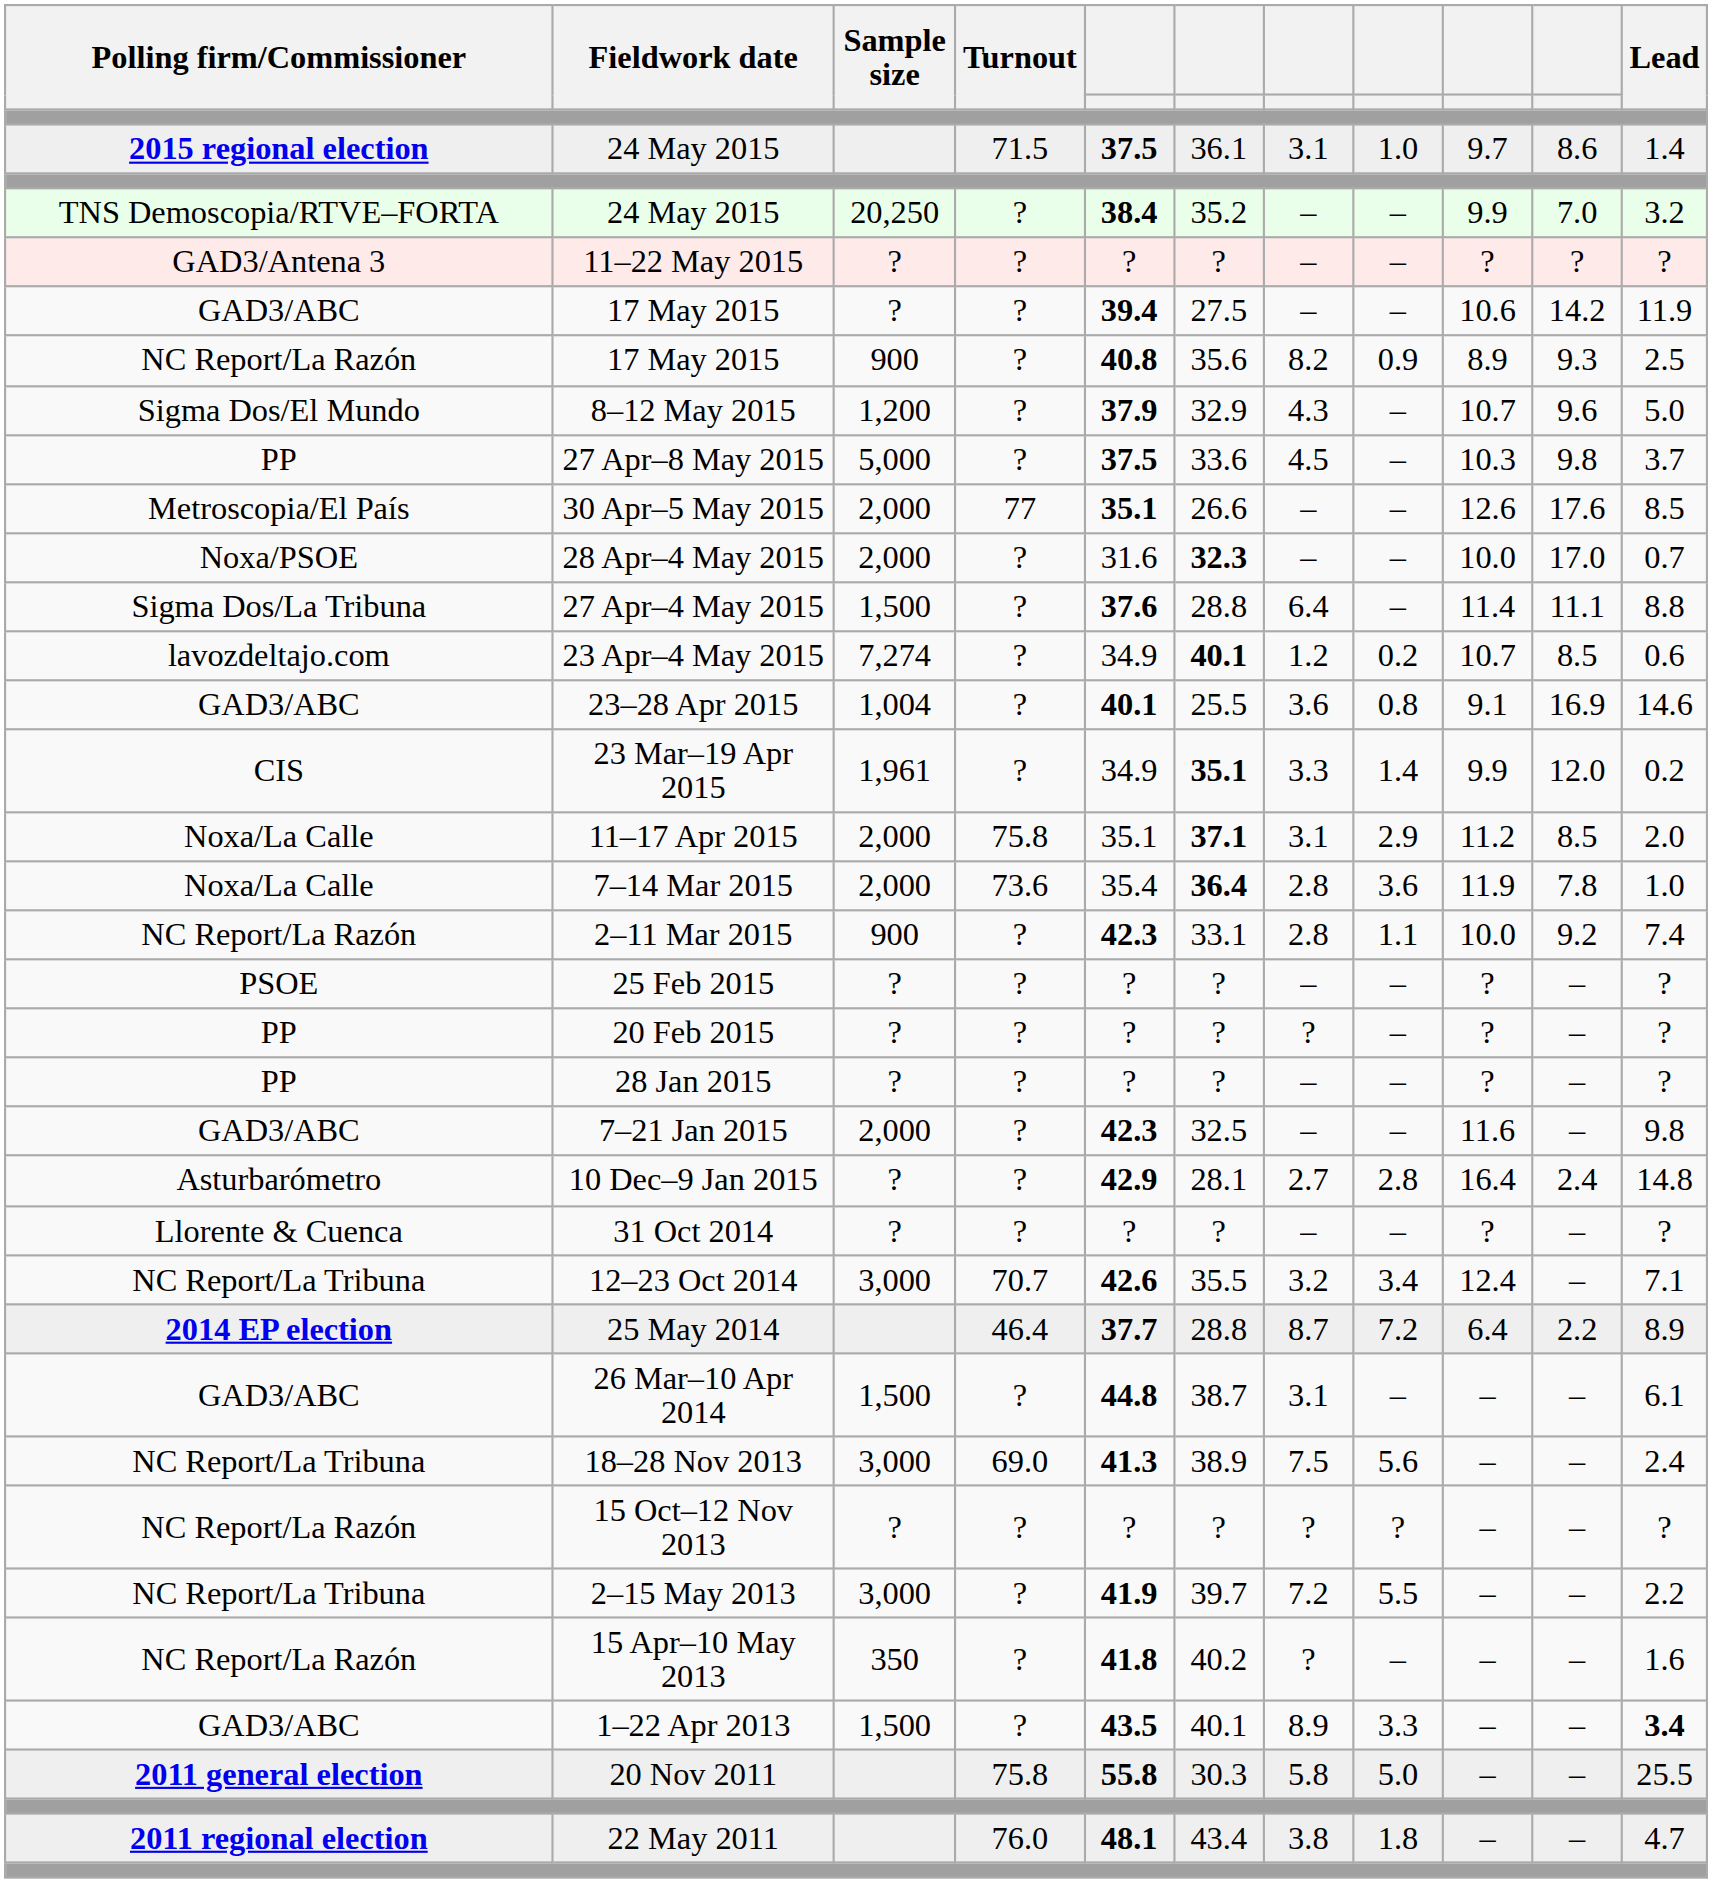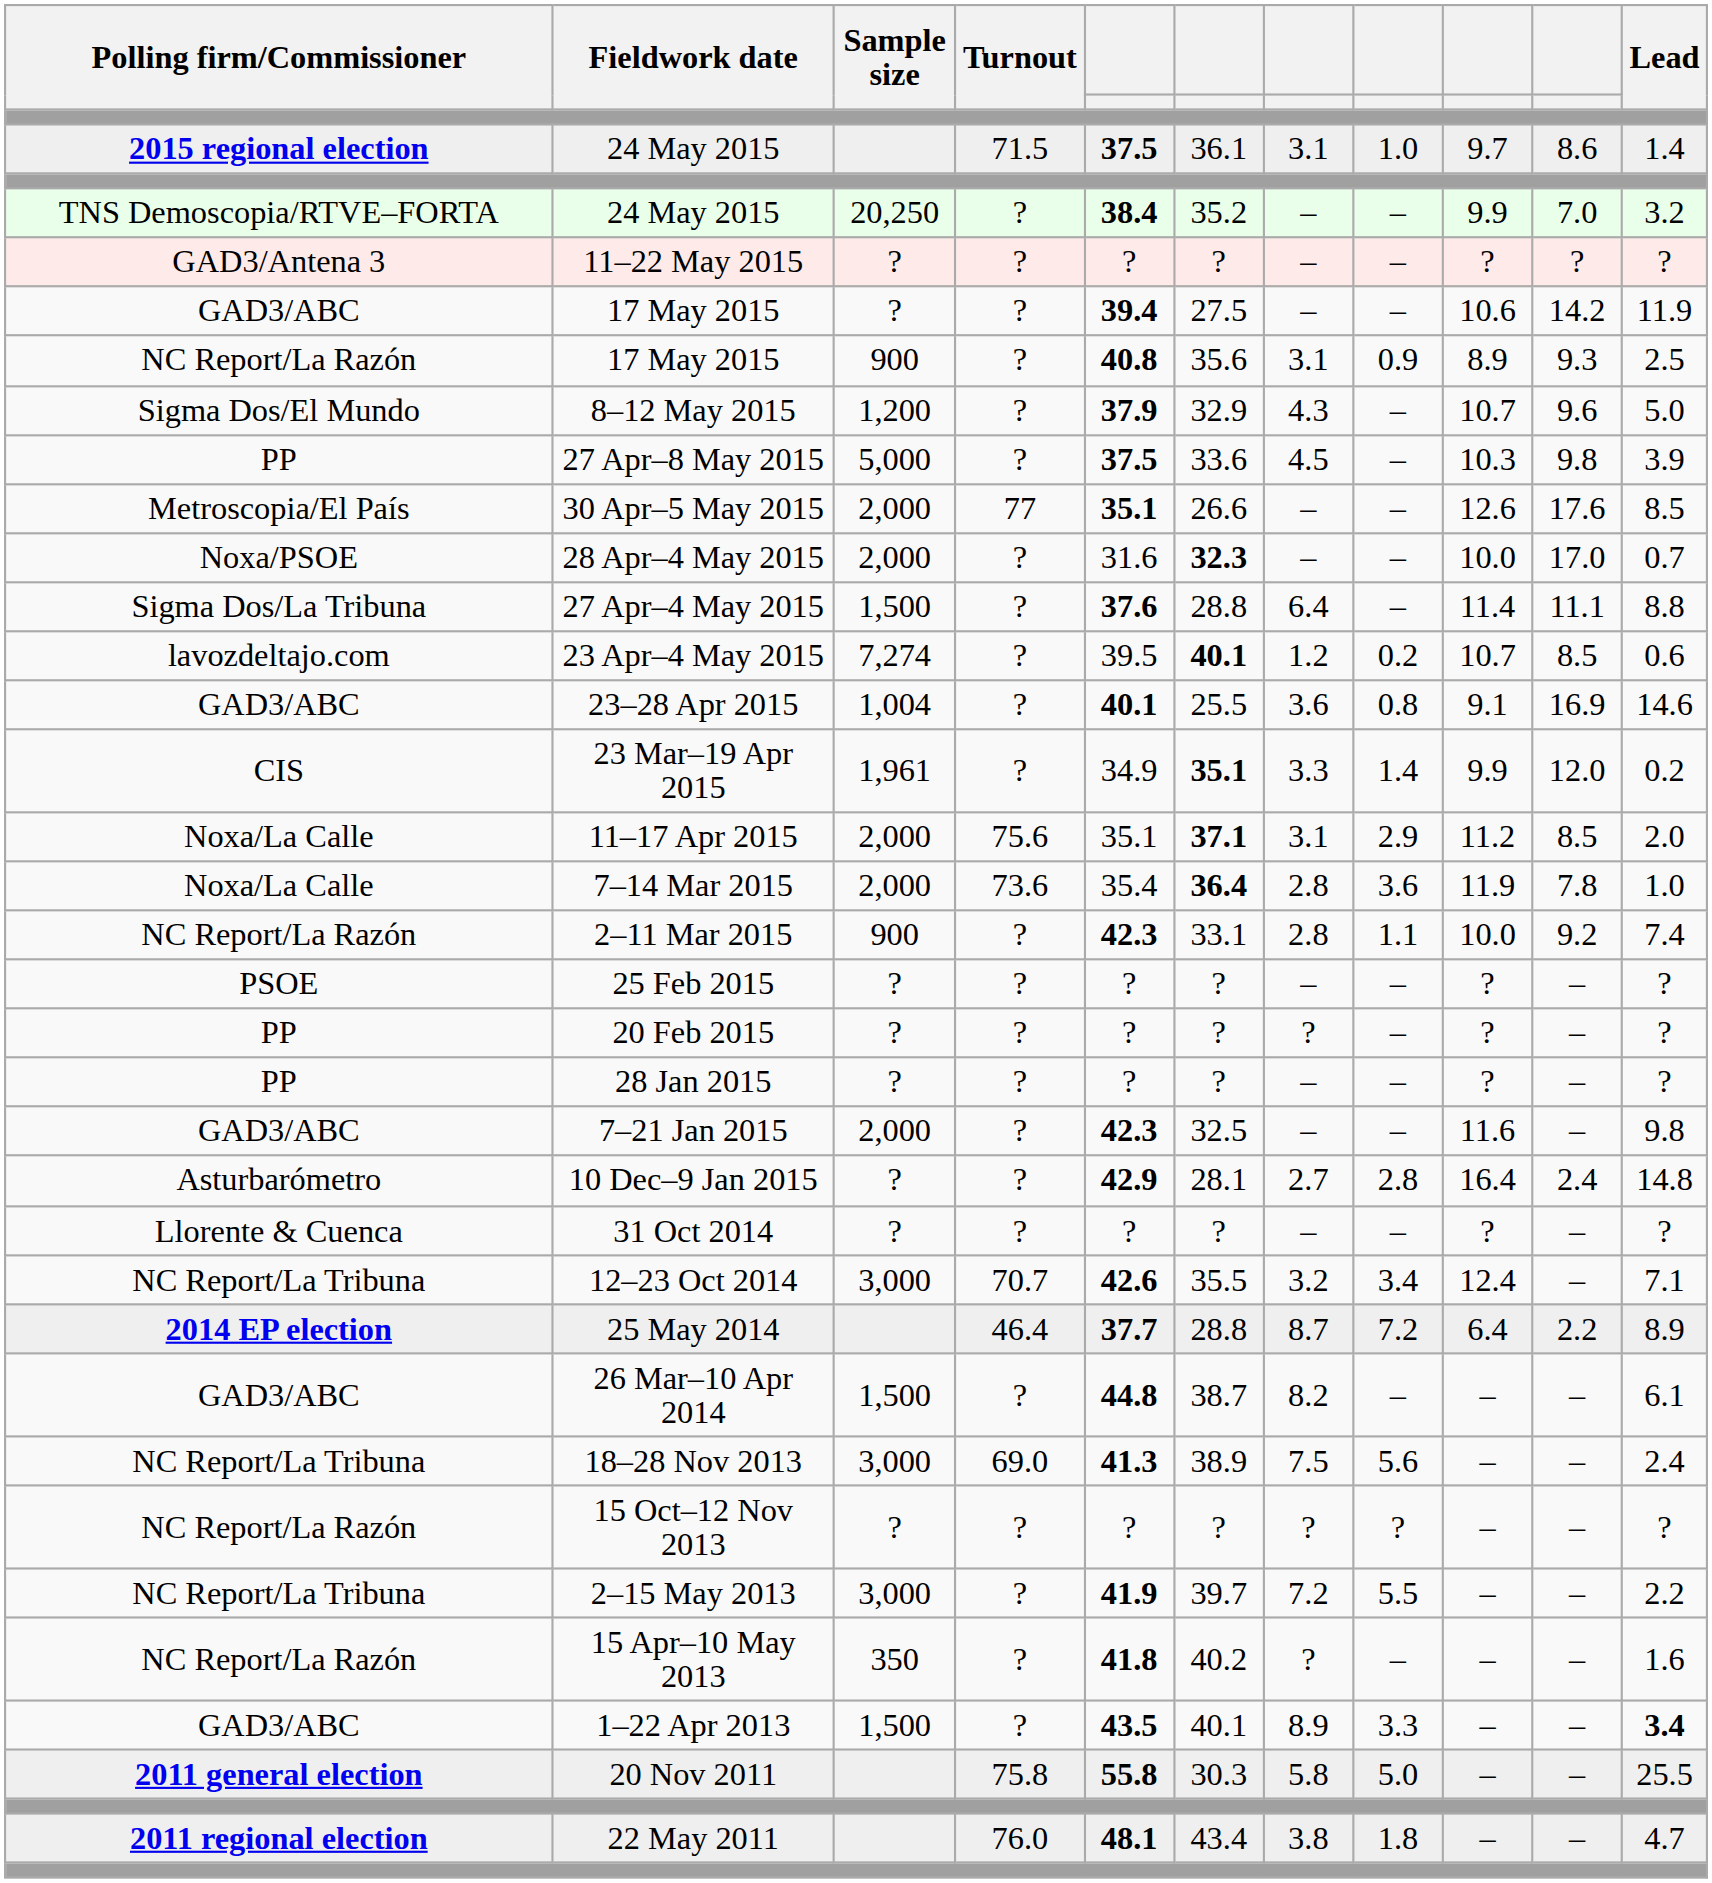(1308, 360) 8.2 -> (1308, 360) 3.1
(1665, 458) 3.7 -> (1665, 458) 3.9
(1129, 655) 34.9 -> (1129, 655) 39.5
(1020, 836) 75.8 -> (1020, 836) 75.6
(1308, 1393) 3.1 -> (1308, 1393) 8.2
